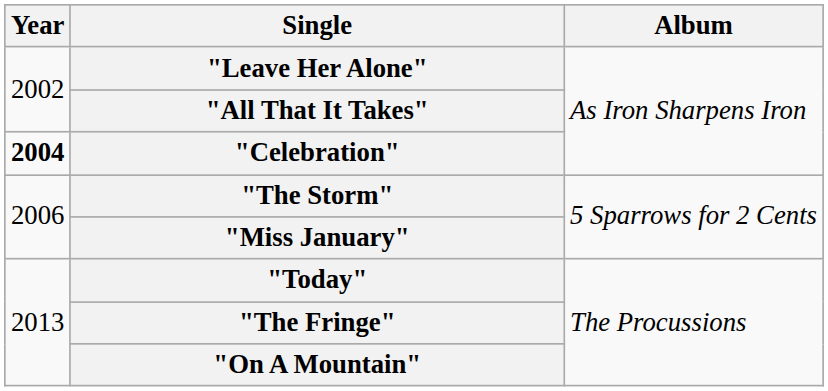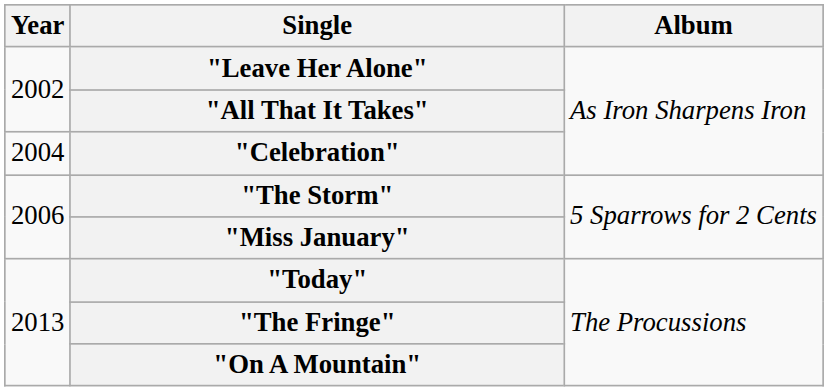(38, 152) bold -> (38, 152) normal
